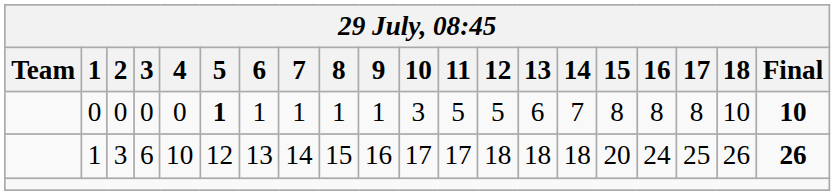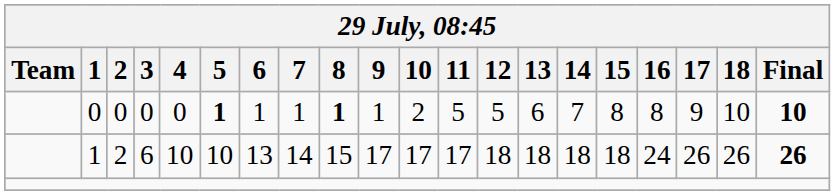(339, 112) normal -> (339, 112) bold
(418, 112) 3 -> (418, 112) 2
(697, 112) 8 -> (697, 112) 9
(121, 155) 3 -> (121, 155) 2
(219, 155) 12 -> (219, 155) 10
(379, 155) 16 -> (379, 155) 17
(617, 155) 20 -> (617, 155) 18
(697, 155) 25 -> (697, 155) 26
